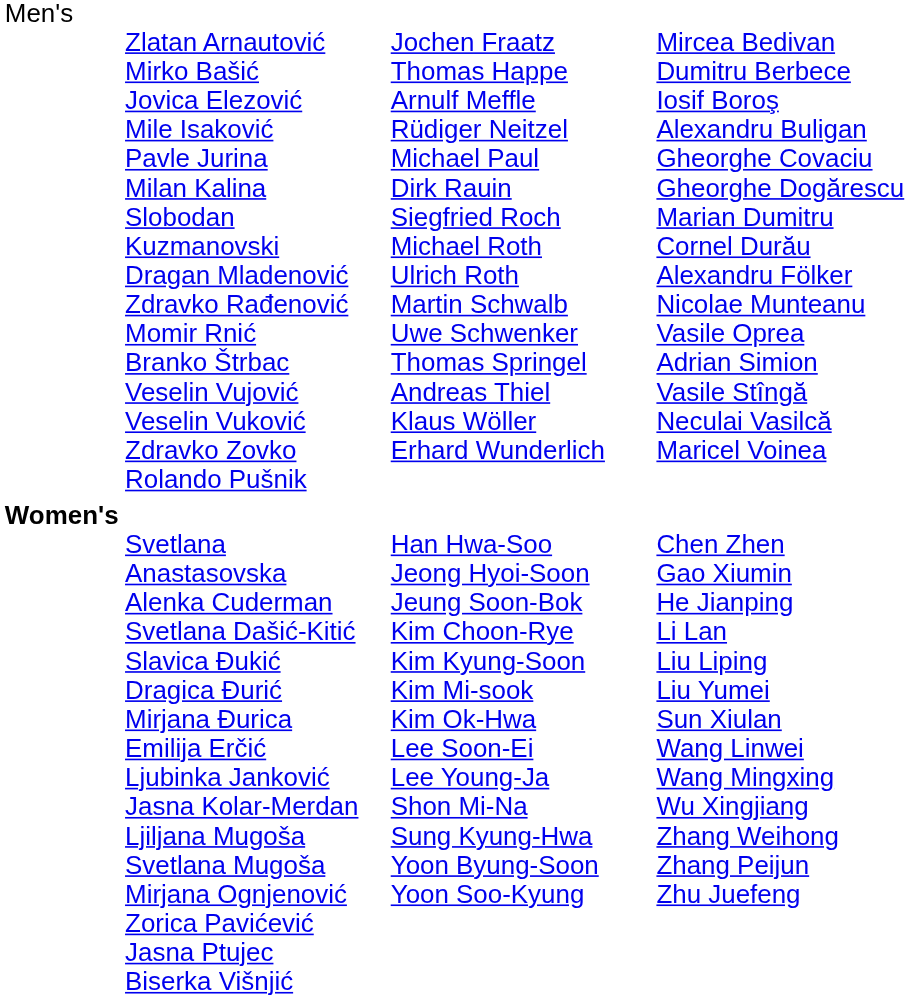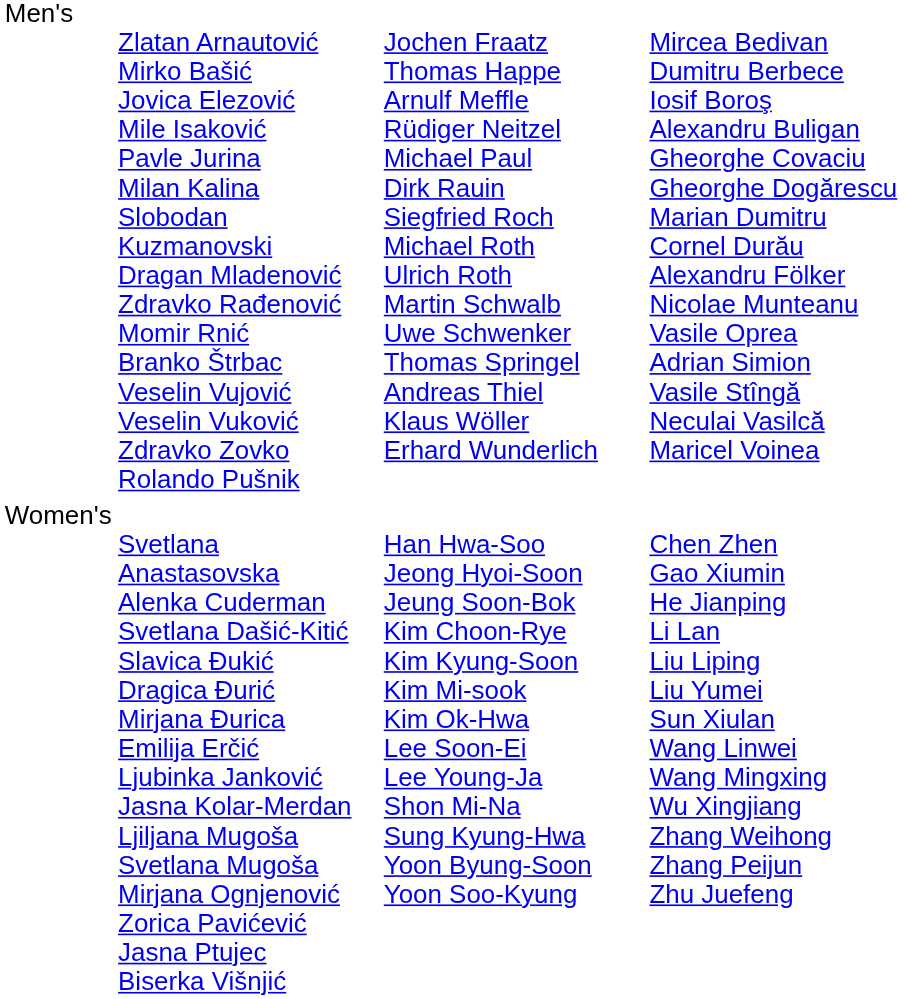(62, 515) bold -> (58, 515) normal
